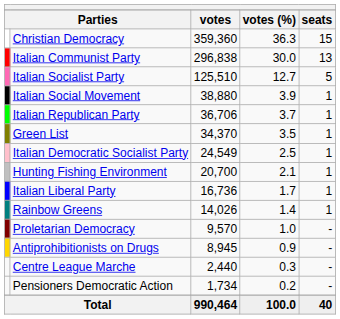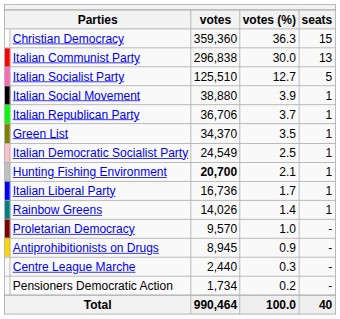(219, 172) normal -> (219, 172) bold
